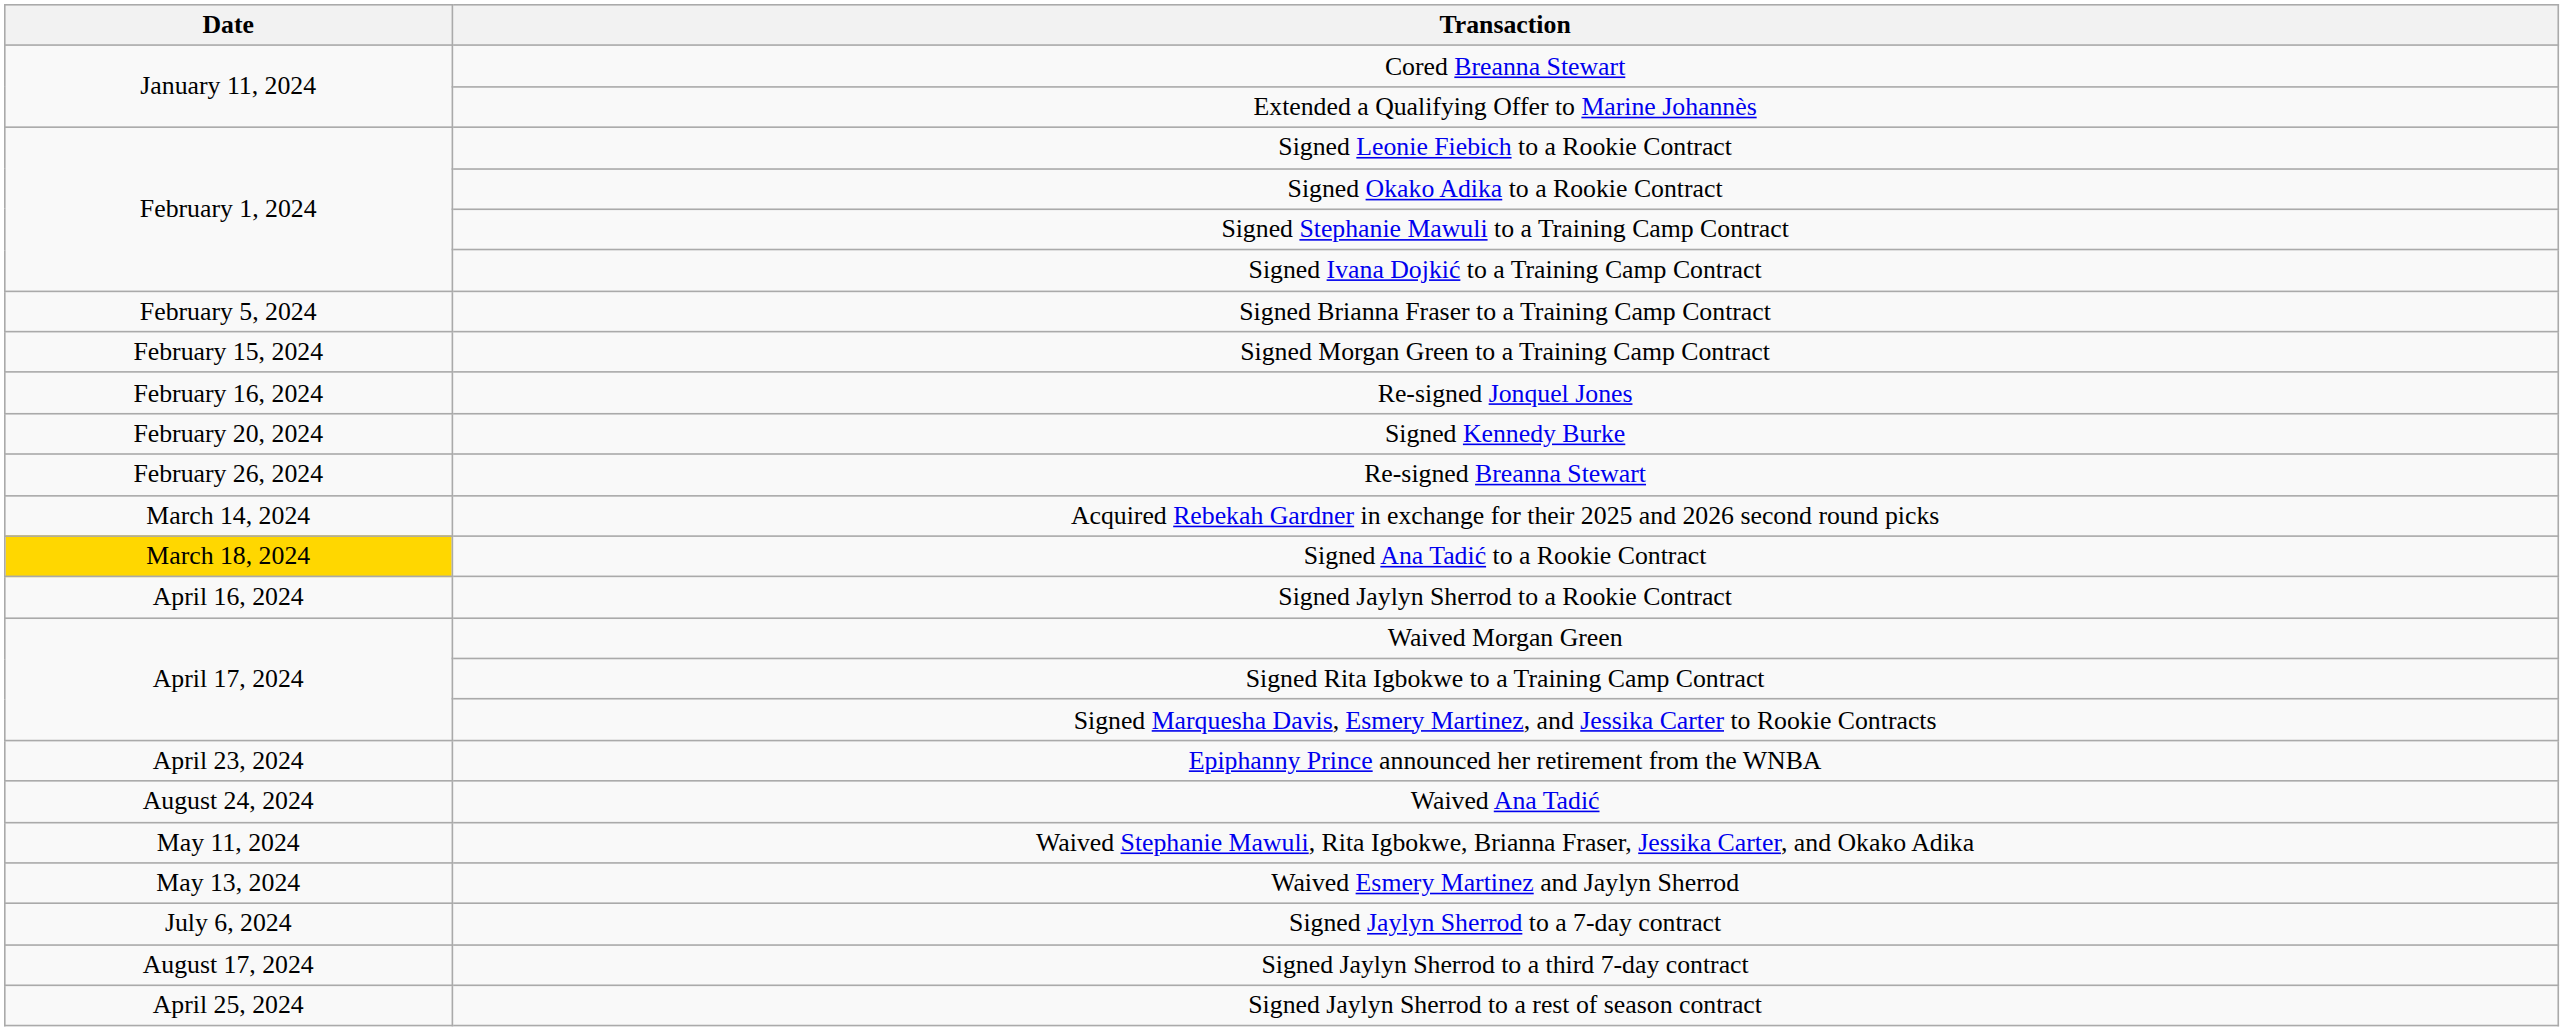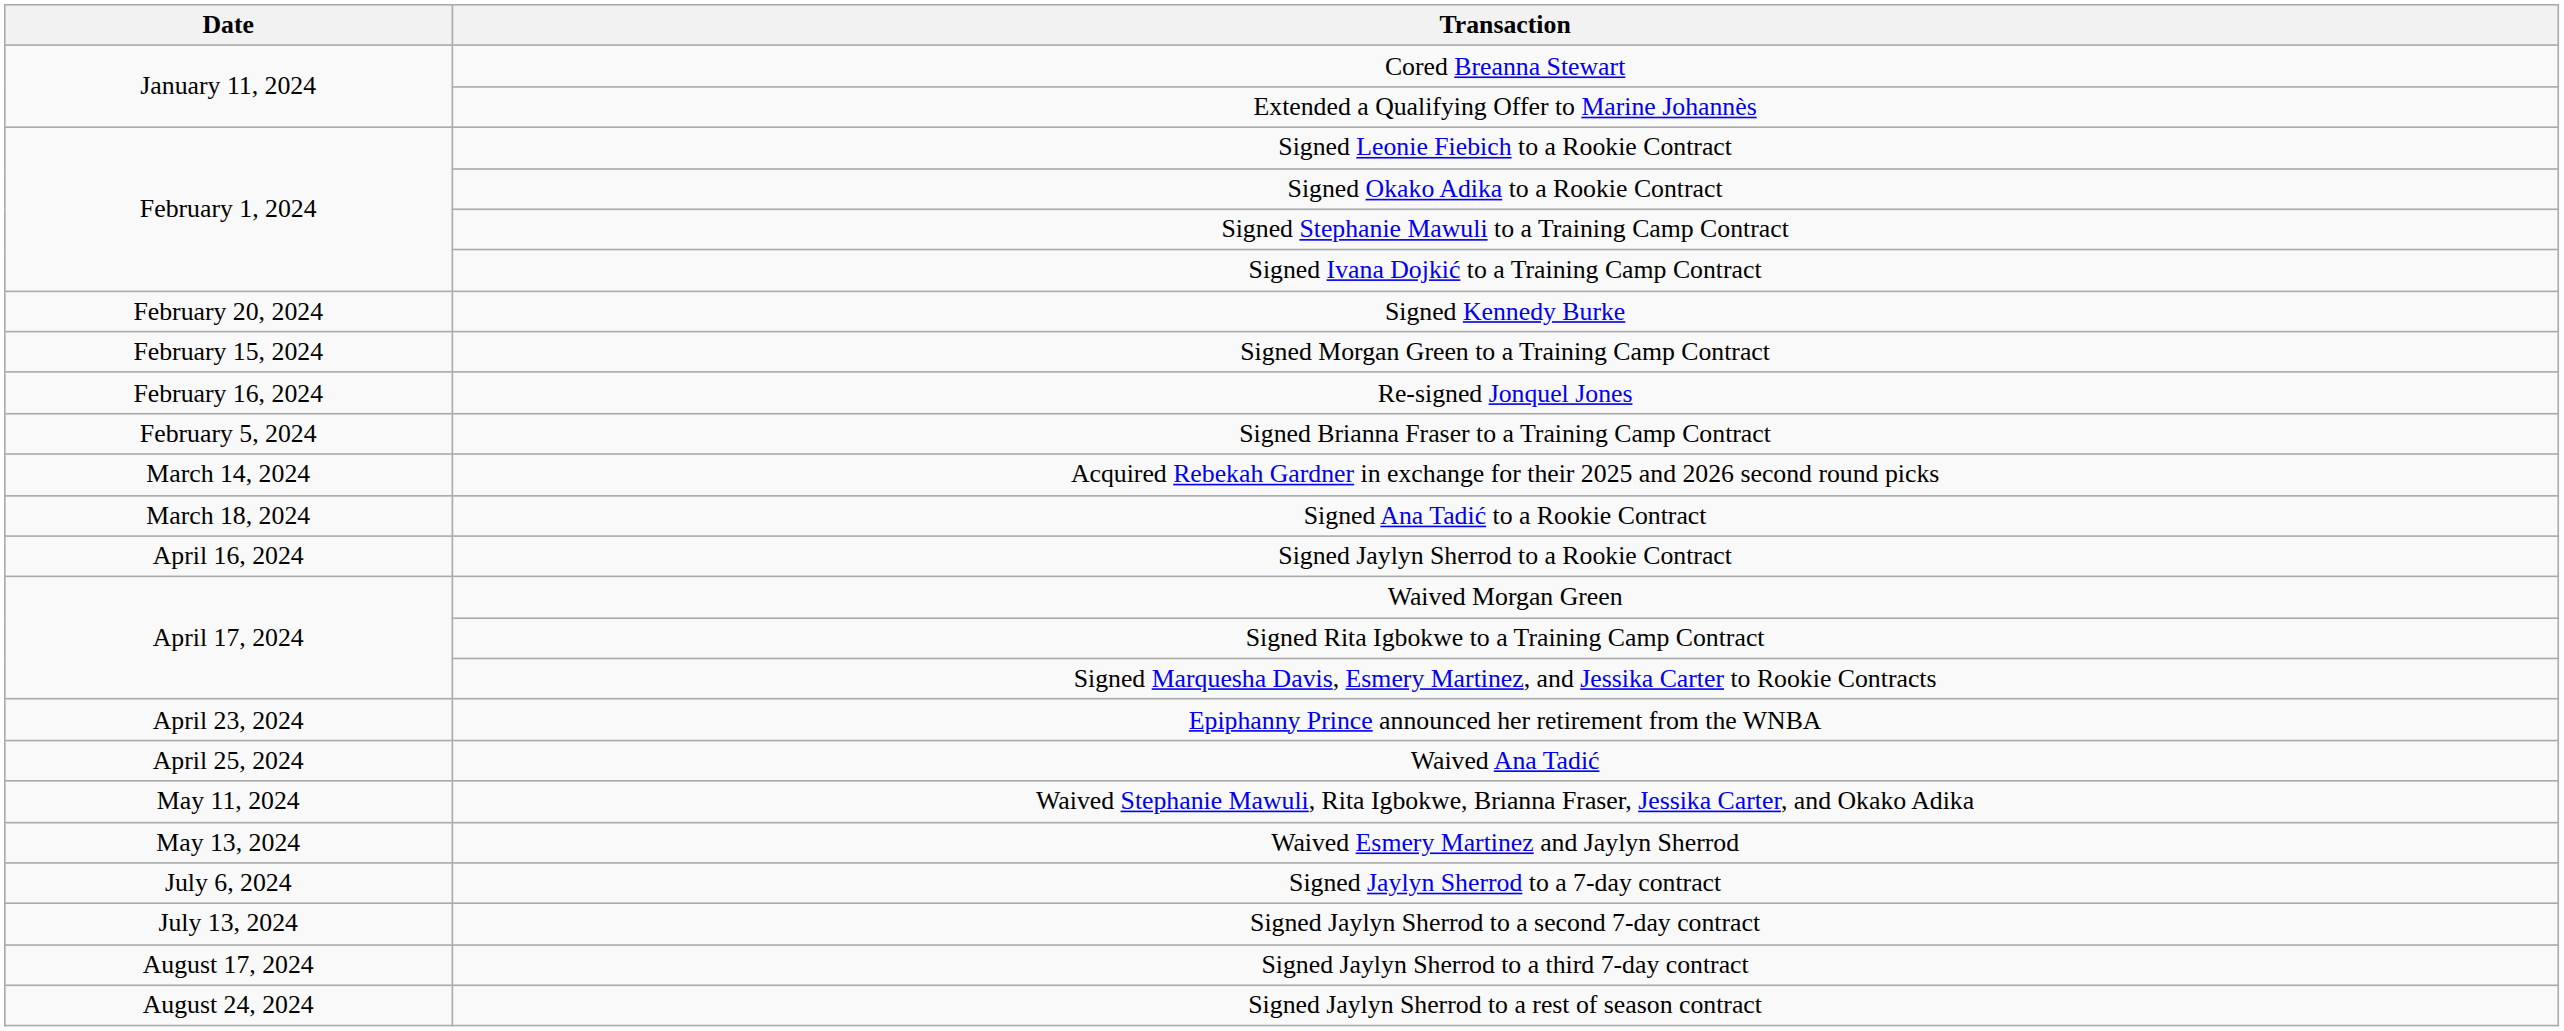rows swapped: (1505, 310) <-> (1505, 433)
- row: (1505, 474)
(228, 556) gold background -> (228, 515) no background
(228, 801) August 24, 2024 -> (228, 760) April 25, 2024
+ row: (1505, 923)
(228, 1005) April 25, 2024 -> (228, 1005) August 24, 2024
